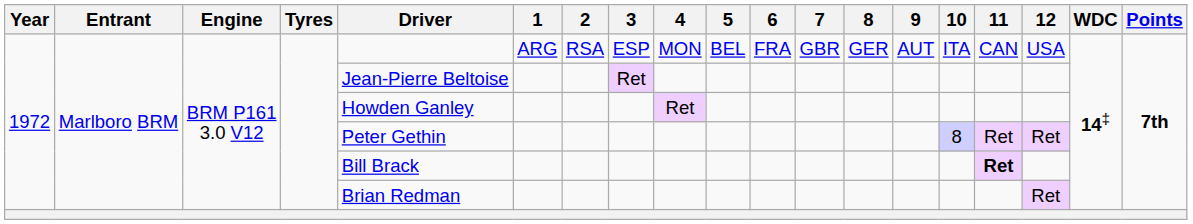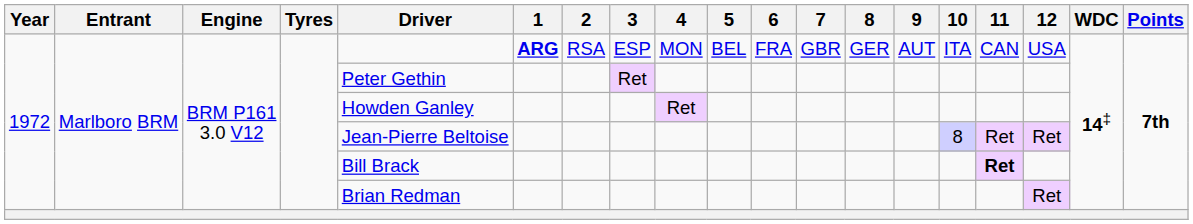(537, 49) normal -> (538, 49) bold
(425, 78) Jean-Pierre Beltoise -> (394, 78) Peter Gethin
(394, 137) Peter Gethin -> (425, 137) Jean-Pierre Beltoise
